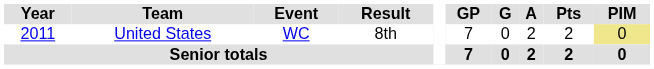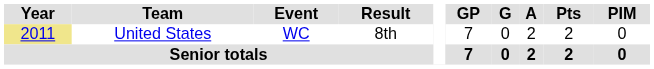(38, 34) no background -> (38, 34) khaki background
(622, 34) khaki background -> (622, 34) no background
